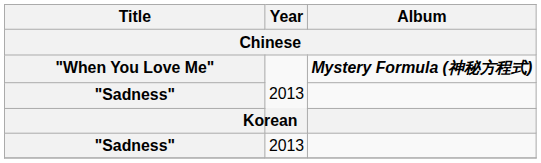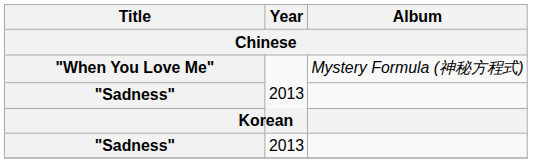(422, 68) bold -> (417, 68) normal
